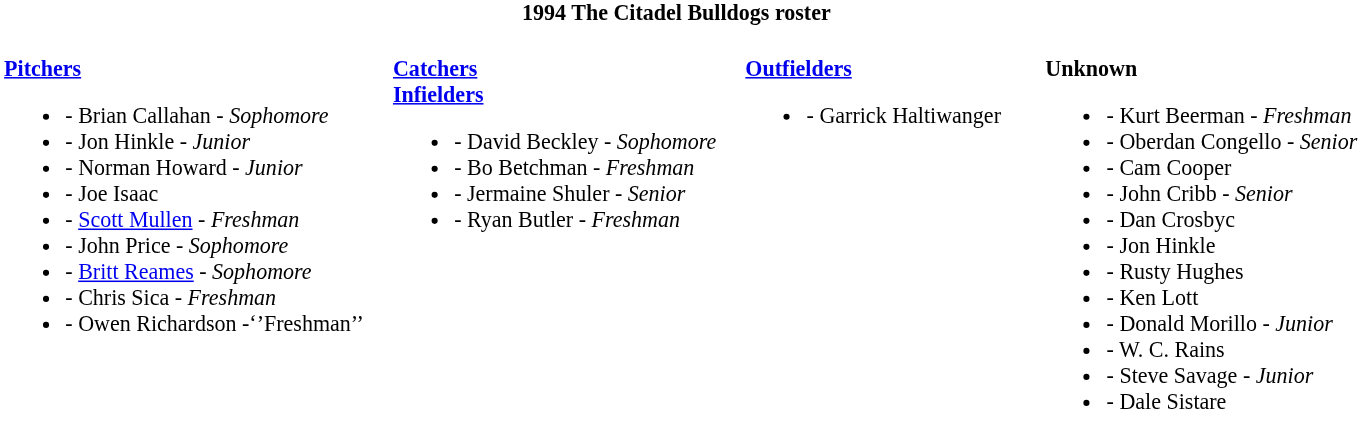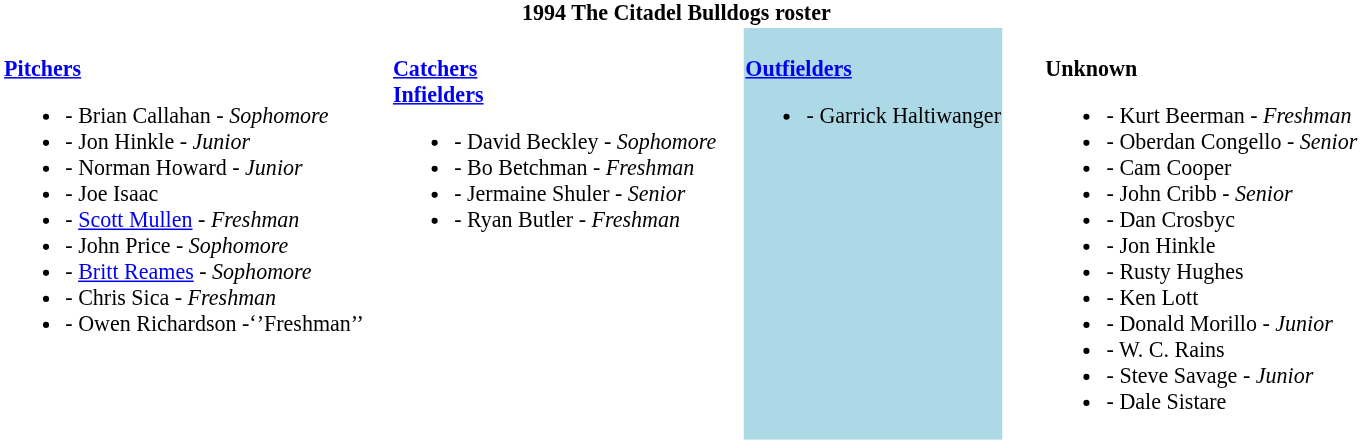(873, 93) no background -> (873, 93) lightblue background
